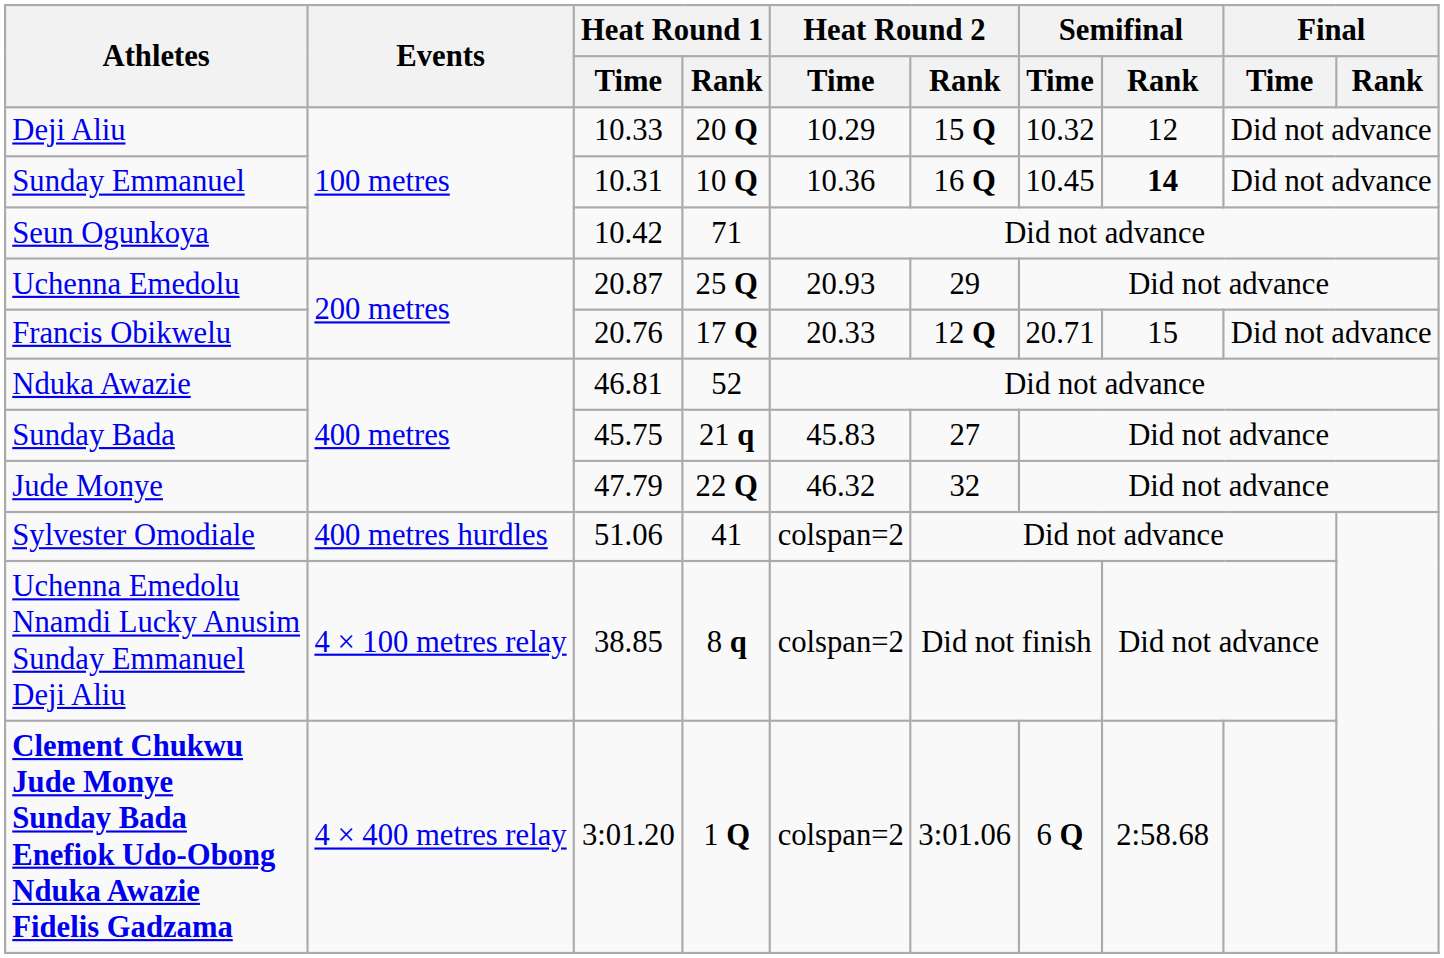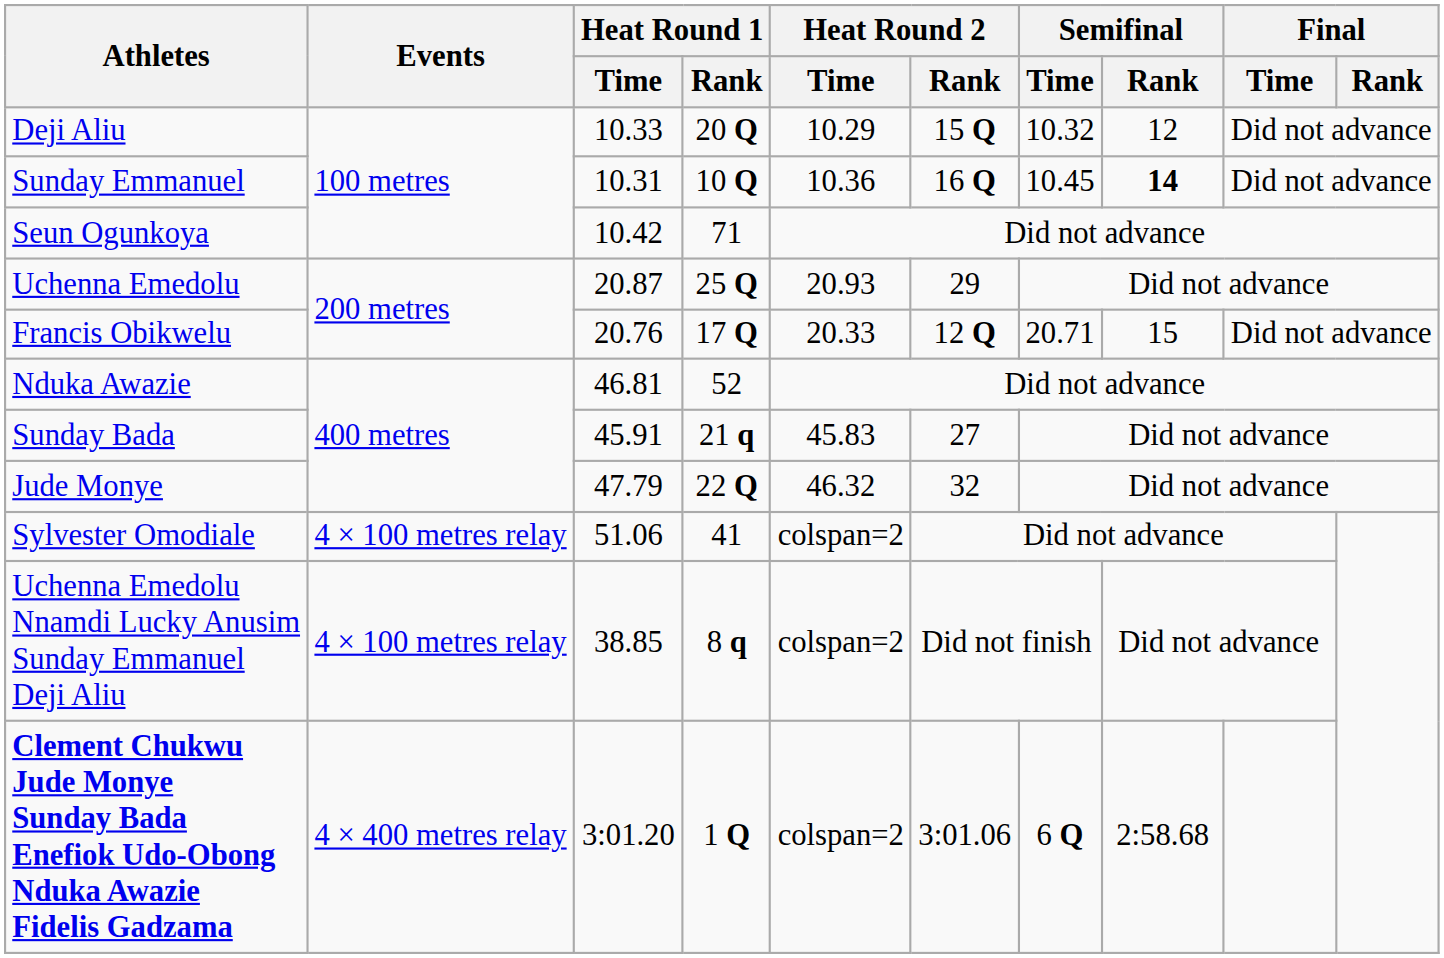(628, 434) 45.75 -> (628, 434) 45.91
(431, 536) 400 metres hurdles -> (441, 536) 4 × 100 metres relay
